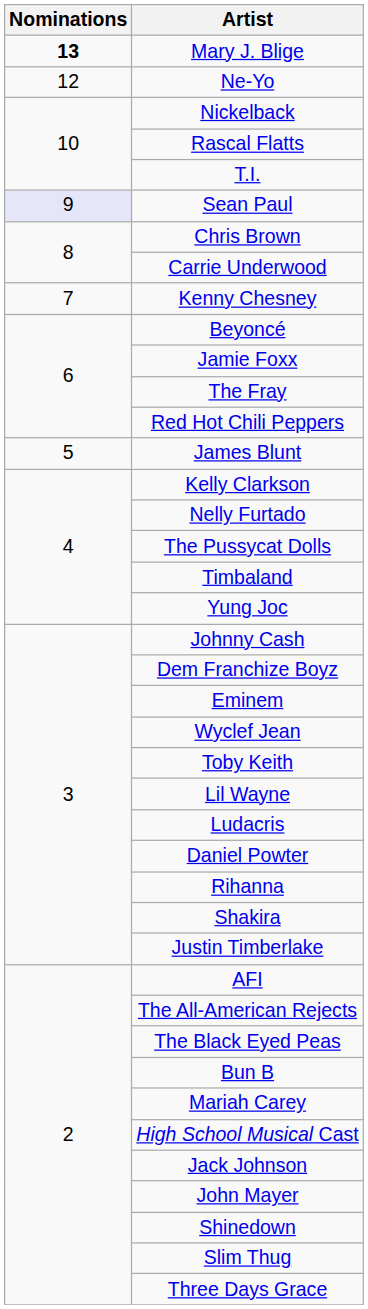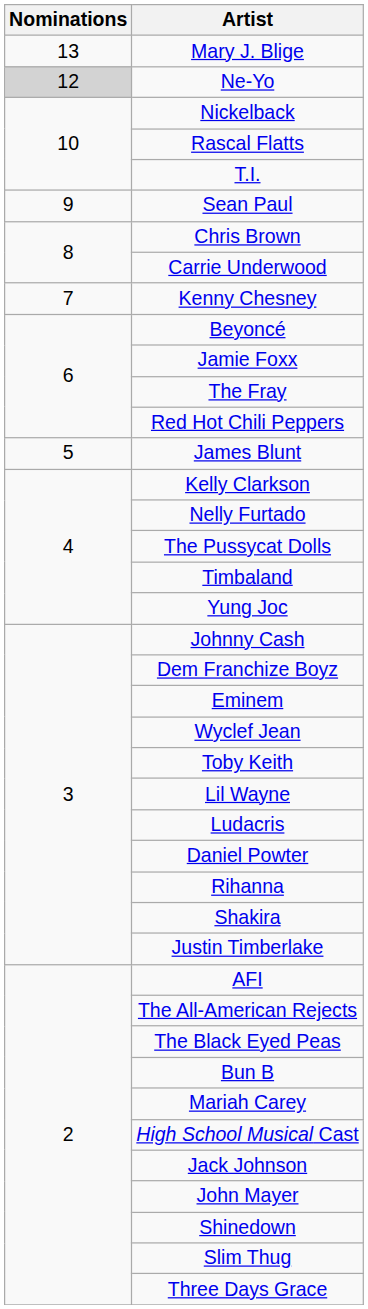(68, 50) bold -> (68, 50) normal
(68, 81) no background -> (68, 81) lightgrey background
(68, 205) lavender background -> (68, 205) no background
